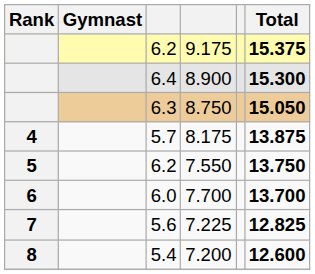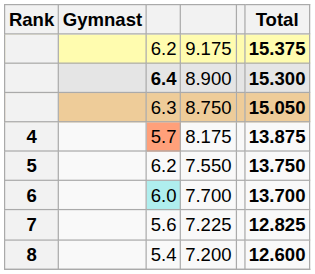(164, 78) normal -> (164, 78) bold
(164, 137) no background -> (164, 137) lightsalmon background
(164, 196) no background -> (164, 196) paleturquoise background
